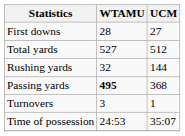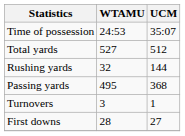rows swapped: (34, 31) <-> (51, 121)
(108, 85) bold -> (108, 85) normal
